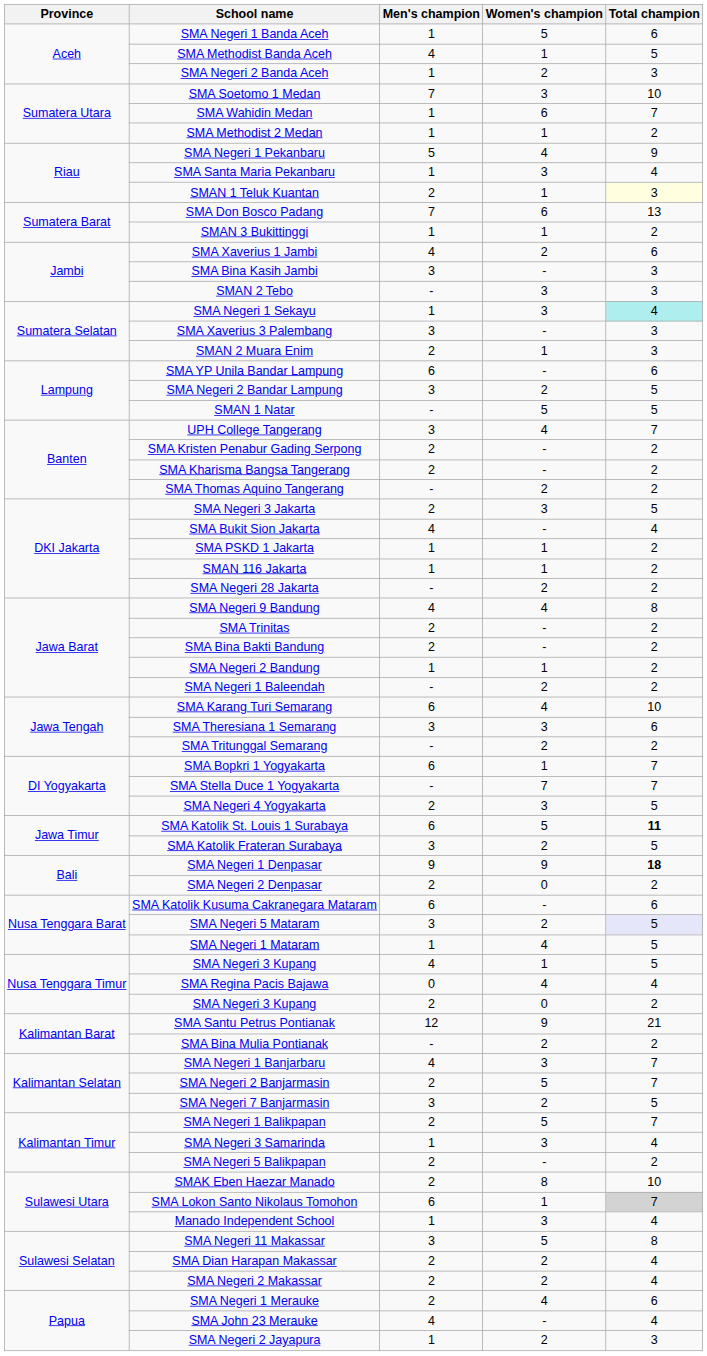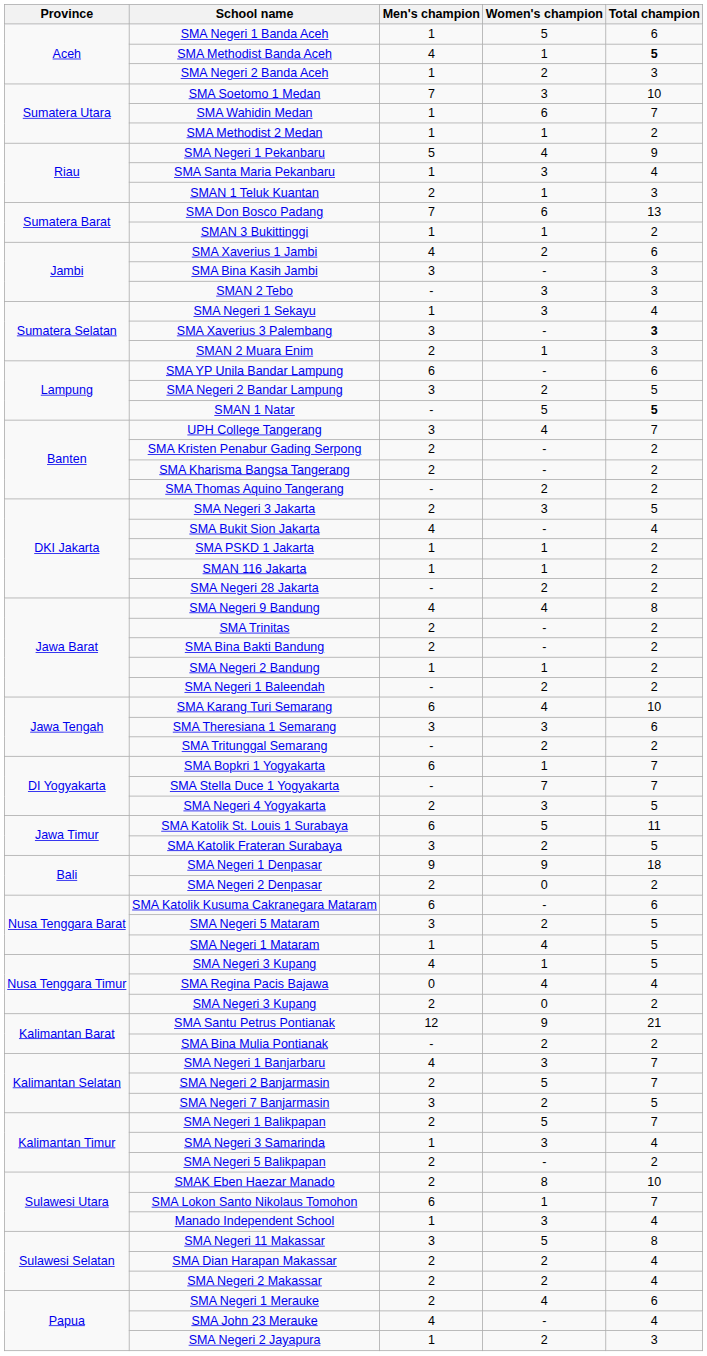(654, 53) normal -> (654, 53) bold
(654, 192) lightyellow background -> (654, 192) no background
(654, 311) paleturquoise background -> (654, 311) no background
(654, 331) normal -> (654, 331) bold
(654, 410) normal -> (654, 410) bold
(654, 825) bold -> (654, 825) normal
(654, 865) bold -> (654, 865) normal
(654, 924) lavender background -> (654, 924) no background
(654, 1201) lightgrey background -> (654, 1201) no background
